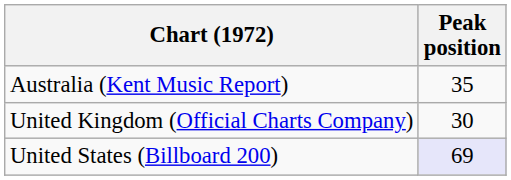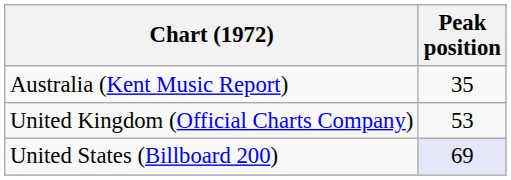(462, 120) 30 -> (462, 120) 53
